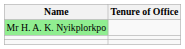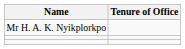(56, 27) lightgreen background -> (56, 27) no background
